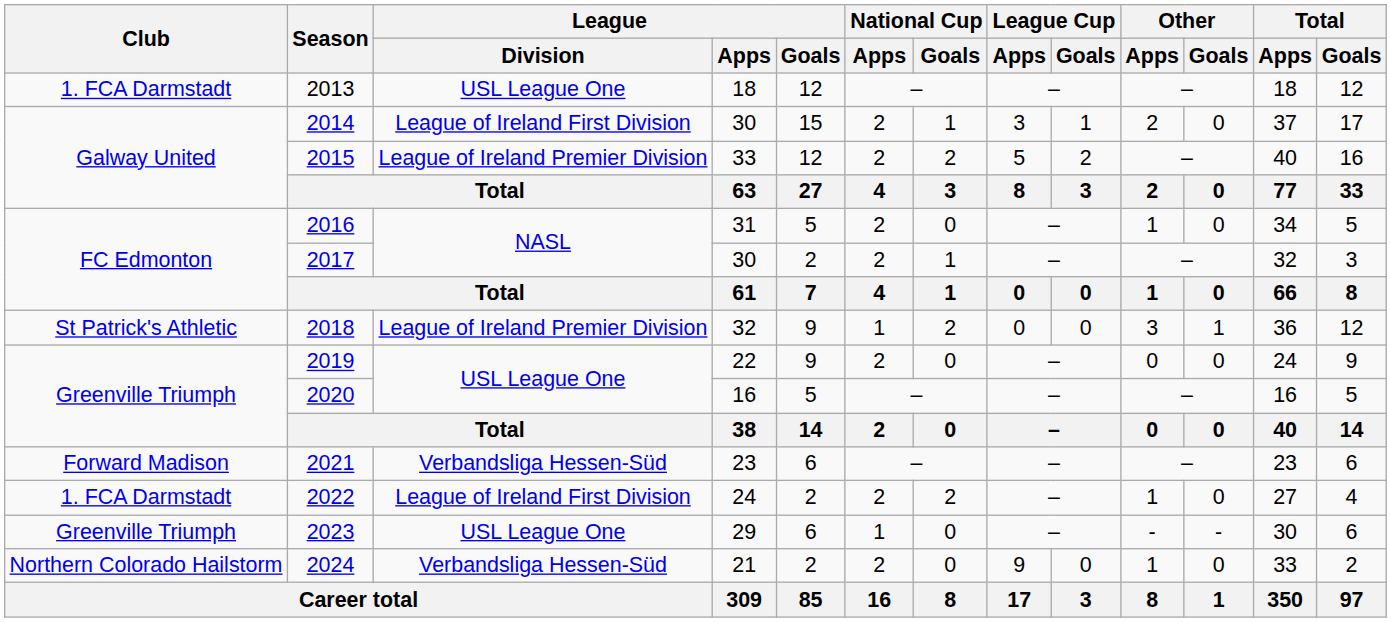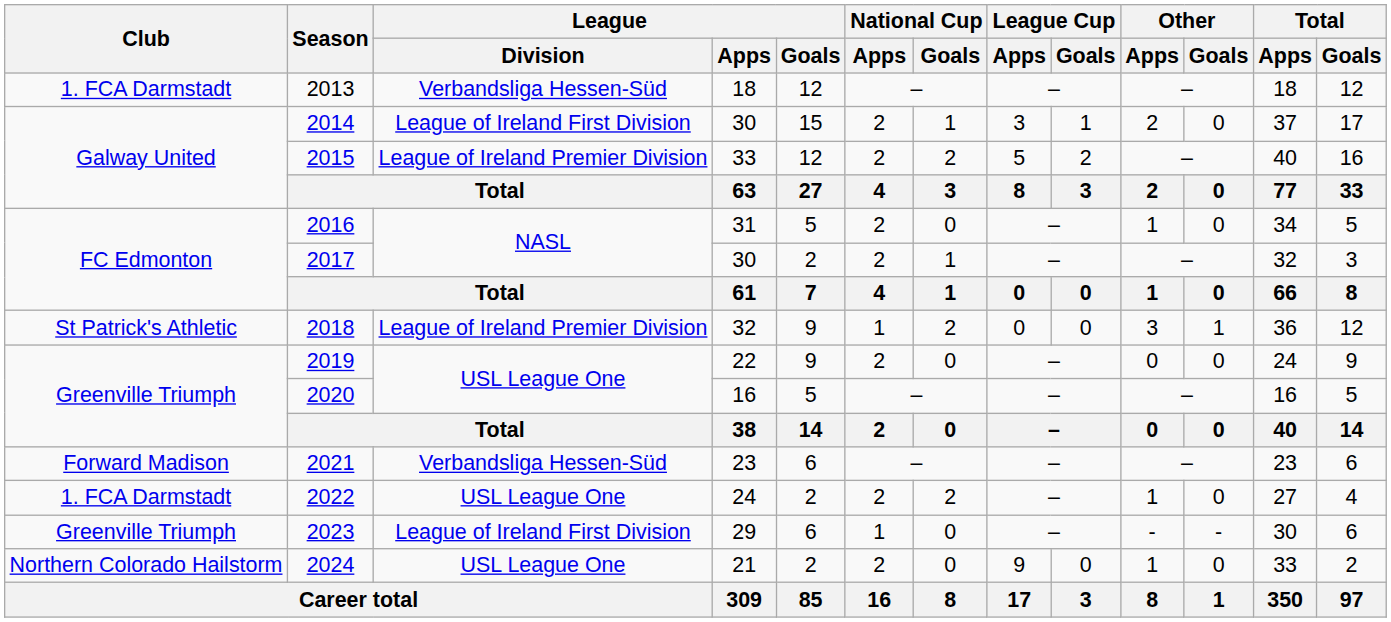(543, 89) USL League One -> (543, 89) Verbandsliga Hessen-Süd
(543, 497) League of Ireland First Division -> (543, 497) USL League One
(543, 531) USL League One -> (543, 531) League of Ireland First Division
(543, 565) Verbandsliga Hessen-Süd -> (543, 565) USL League One
